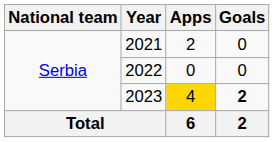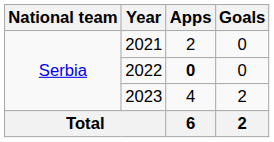(191, 70) normal -> (191, 70) bold
(191, 96) gold background -> (191, 96) no background
(242, 96) bold -> (242, 96) normal
